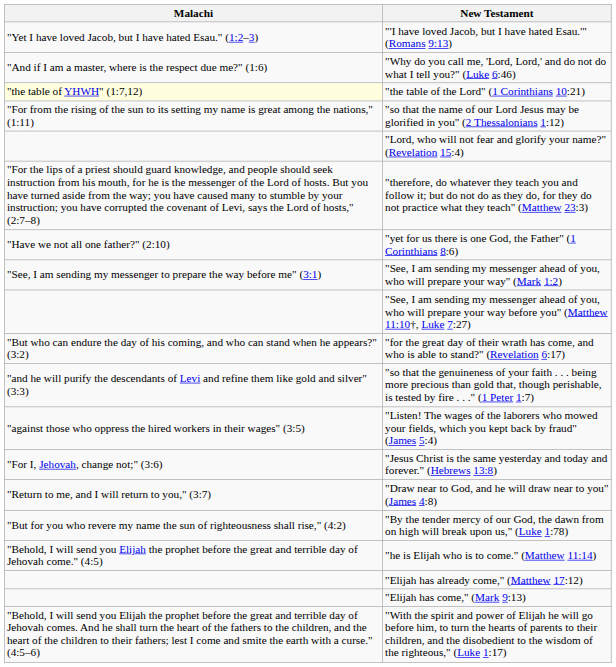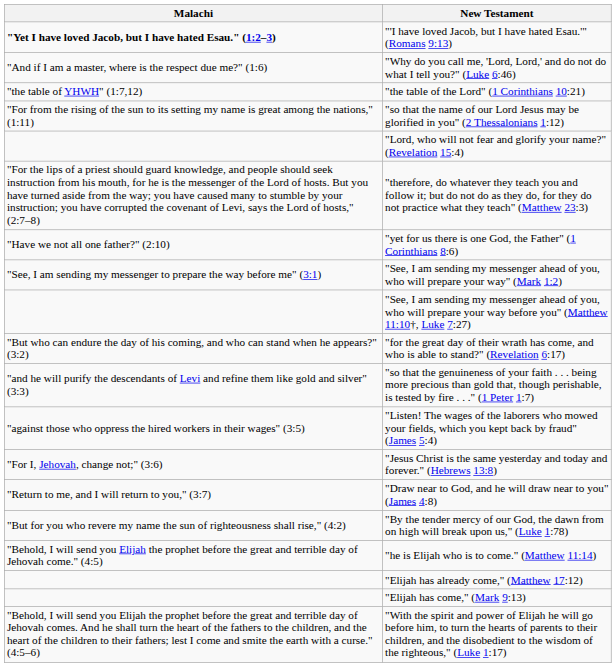(133, 37) normal -> (141, 37) bold
(75, 91) lightyellow background -> (75, 91) no background
